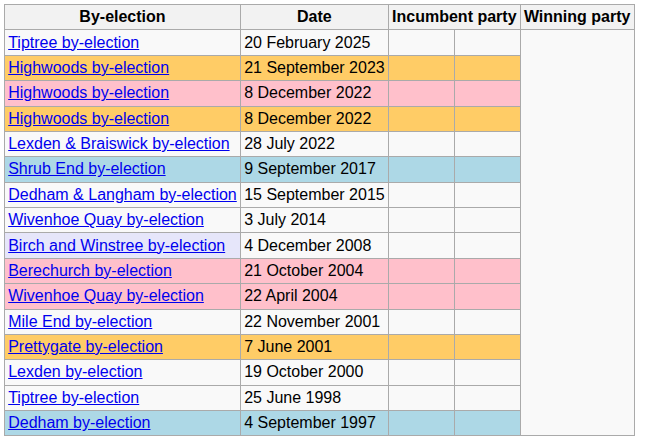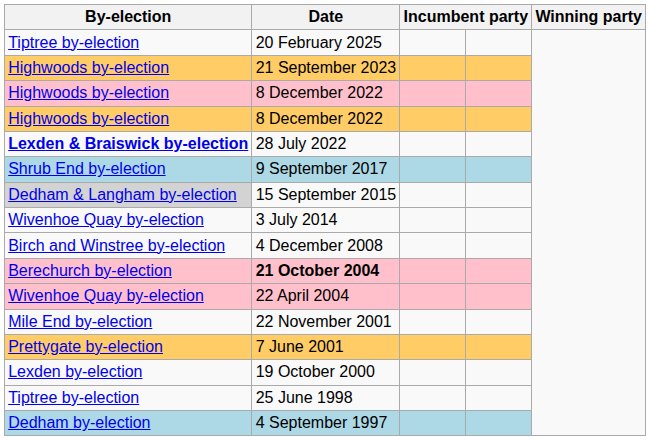(119, 144) normal -> (128, 144) bold
(122, 194) no background -> (122, 194) lightgrey background
(117, 245) lavender background -> (117, 245) no background
(304, 270) normal -> (317, 270) bold
